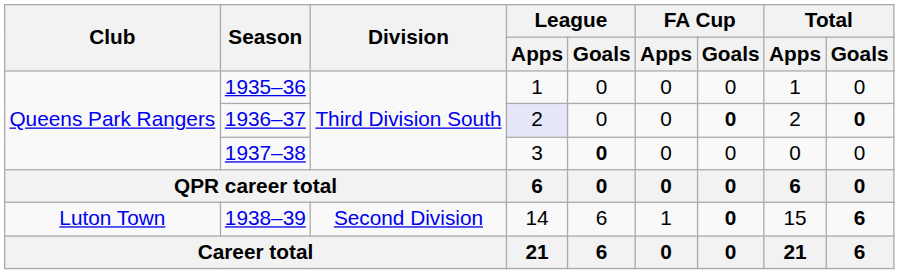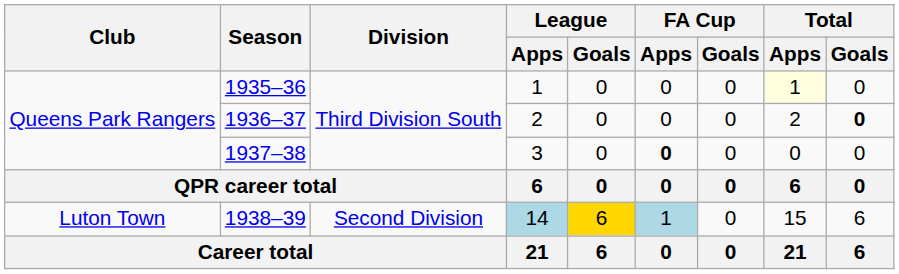(795, 86) no background -> (795, 86) lightyellow background
(537, 119) lavender background -> (537, 119) no background
(731, 119) bold -> (731, 119) normal
(602, 152) bold -> (602, 152) normal
(666, 152) normal -> (666, 152) bold
(537, 218) no background -> (537, 218) lightblue background
(602, 218) no background -> (602, 218) gold background
(666, 218) no background -> (666, 218) lightblue background
(731, 218) bold -> (731, 218) normal
(860, 218) bold -> (860, 218) normal
